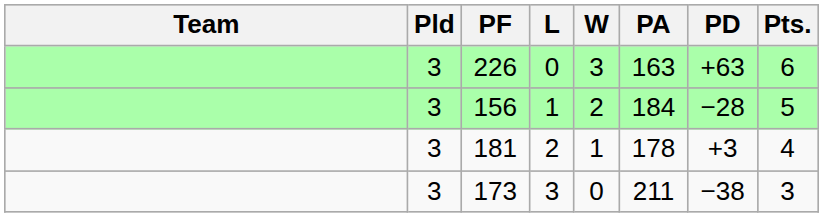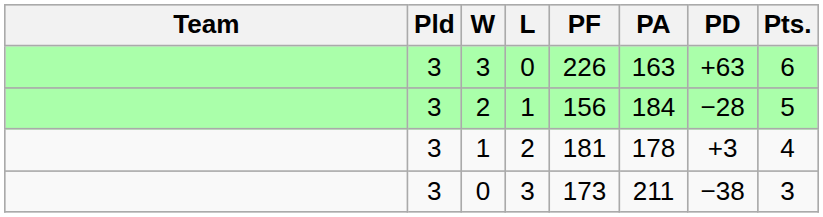columns swapped: (597, 25) <-> (495, 25)
